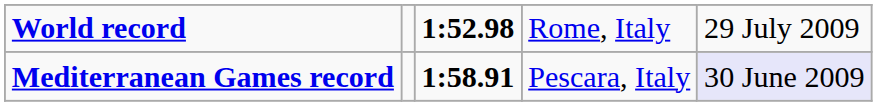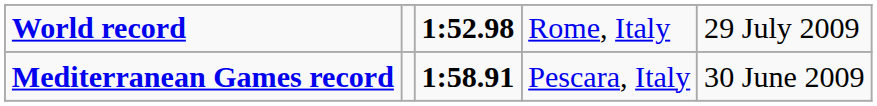(784, 76) lavender background -> (784, 76) no background
